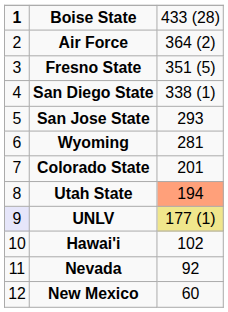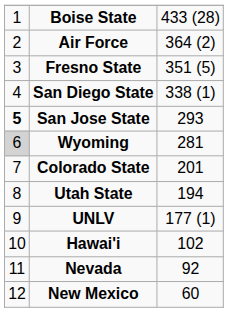(17, 17) bold -> (17, 17) normal
(17, 118) normal -> (17, 118) bold
(17, 143) no background -> (17, 143) lightgrey background
(190, 193) lightsalmon background -> (190, 193) no background
(17, 218) lavender background -> (17, 218) no background
(190, 218) khaki background -> (190, 218) no background
